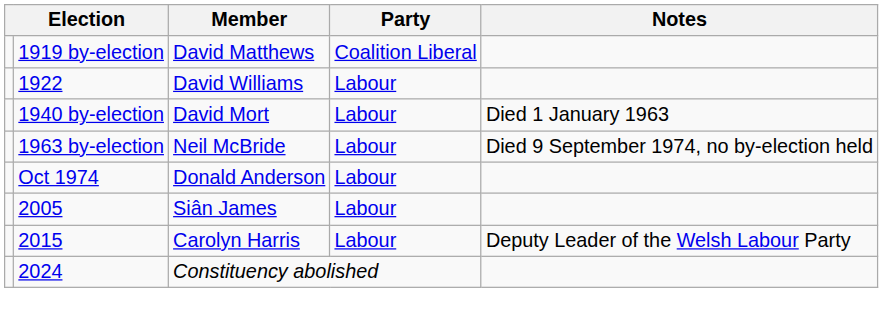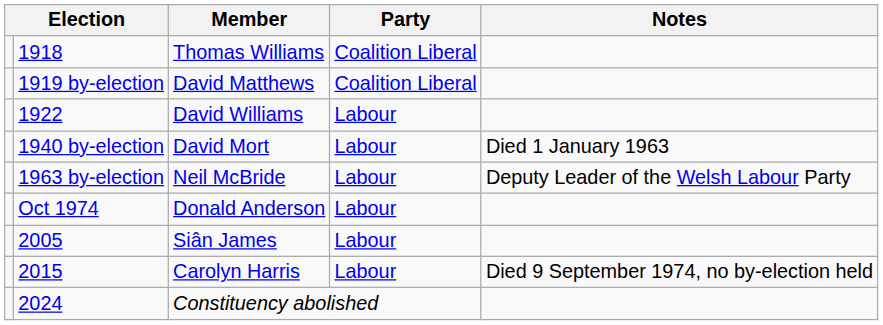+ row: (249, 51)
(679, 146) Died 9 September 1974, no by-election held -> (668, 177) Deputy Leader of the Welsh Labour Party
(668, 240) Deputy Leader of the Welsh Labour Party -> (679, 271) Died 9 September 1974, no by-election held
